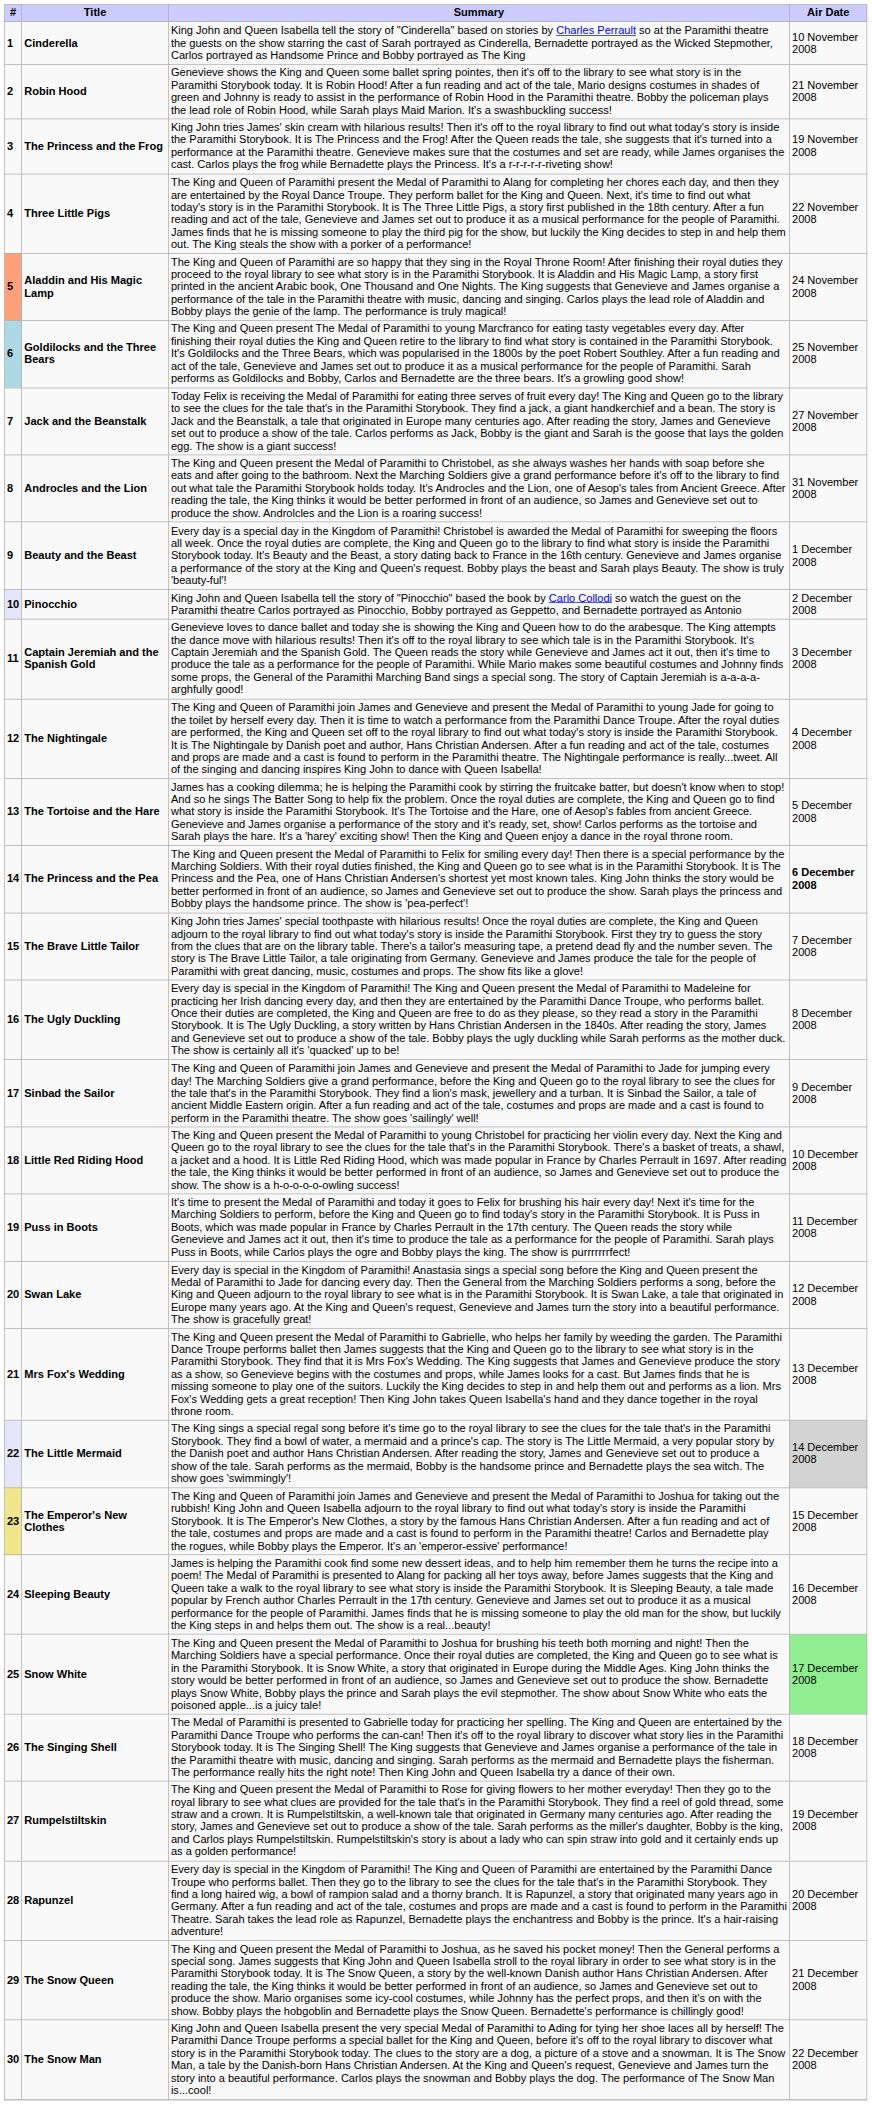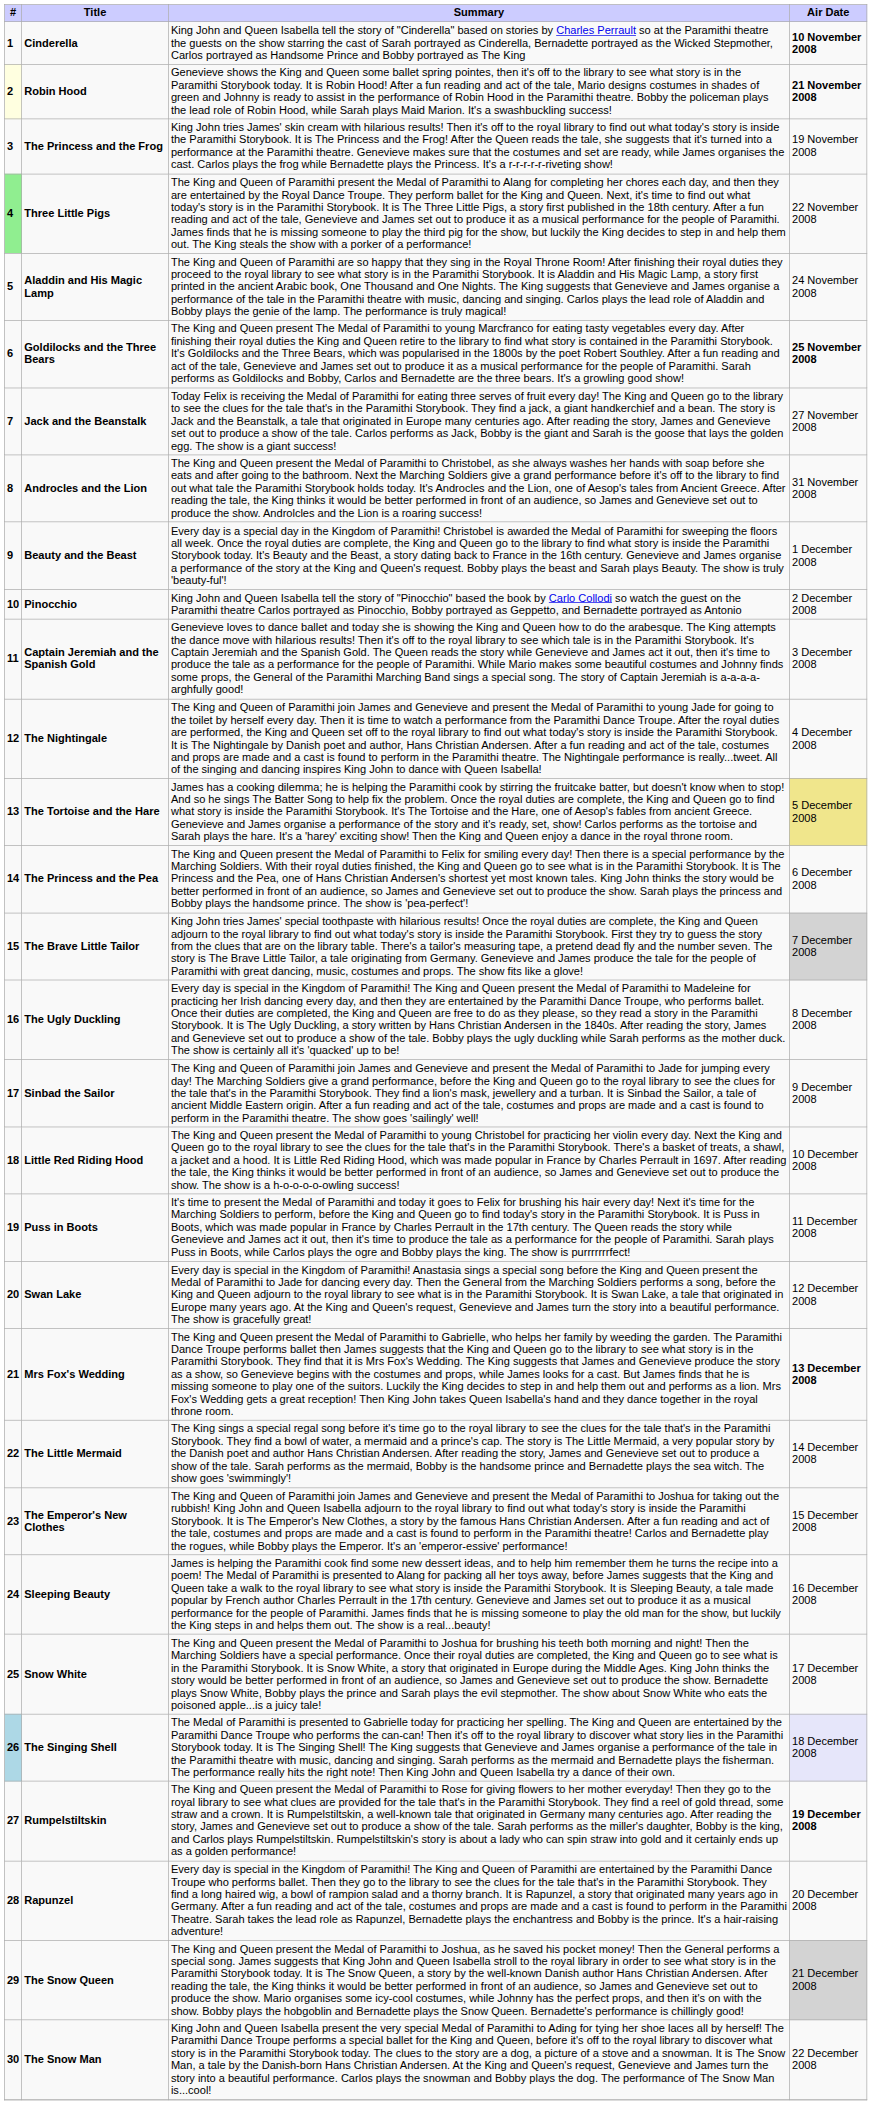(825, 43) normal -> (827, 43) bold
(10, 91) no background -> (10, 91) lightyellow background
(825, 91) normal -> (827, 91) bold
(10, 213) no background -> (10, 213) lightgreen background
(10, 287) lightsalmon background -> (10, 287) no background
(10, 354) lightblue background -> (10, 354) no background
(825, 354) normal -> (827, 354) bold
(13, 604) lavender background -> (13, 604) no background
(822, 812) no background -> (822, 812) khaki background
(823, 879) bold -> (822, 879) normal
(822, 946) no background -> (822, 946) lightgrey background
(825, 1374) normal -> (826, 1374) bold
(13, 1454) lavender background -> (13, 1454) no background
(825, 1454) lightgrey background -> (825, 1454) no background
(13, 1521) khaki background -> (13, 1521) no background
(825, 1674) lightgreen background -> (825, 1674) no background
(13, 1747) no background -> (13, 1747) lightblue background
(825, 1747) no background -> (825, 1747) lavender background
(825, 1821) normal -> (826, 1821) bold
(825, 1980) no background -> (825, 1980) lightgrey background
